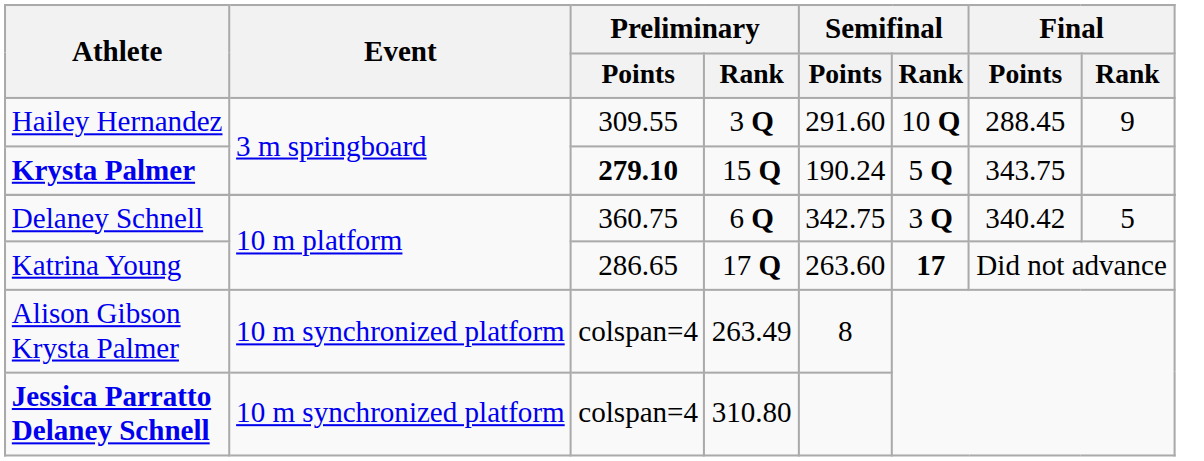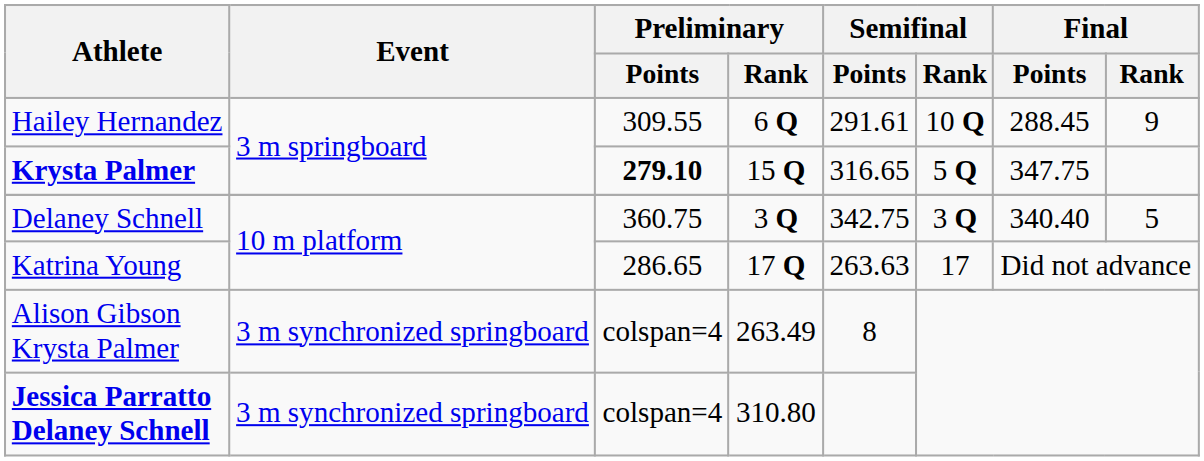(752, 122) 3 Q -> (776, 122) 6 Q
(845, 122) 291.60 -> (869, 122) 291.61
(845, 170) 190.24 -> (869, 170) 316.65
(1025, 170) 343.75 -> (1050, 170) 347.75
(752, 218) 6 Q -> (776, 218) 3 Q
(1025, 218) 340.42 -> (1050, 218) 340.40
(845, 266) 263.60 -> (869, 266) 263.63
(931, 266) bold -> (955, 266) normal
(400, 331) 10 m synchronized platform -> (413, 331) 3 m synchronized springboard
(400, 413) 10 m synchronized platform -> (413, 413) 3 m synchronized springboard
